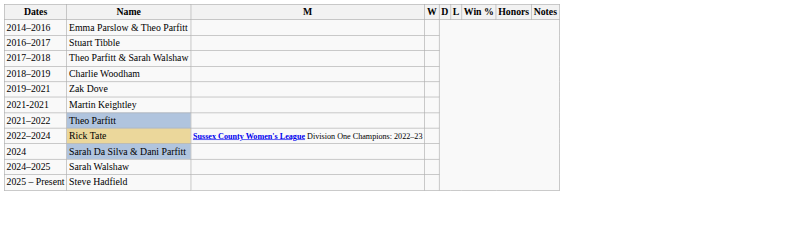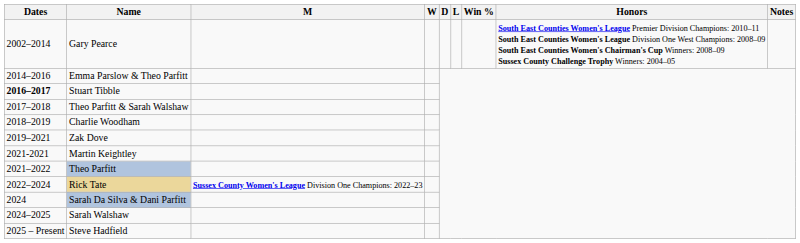+ row: (93, 44)
(29, 43) normal -> (29, 91) bold
